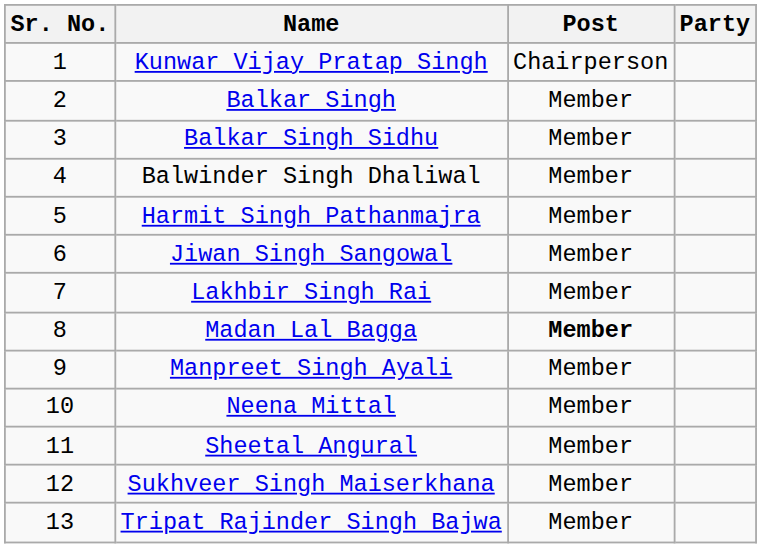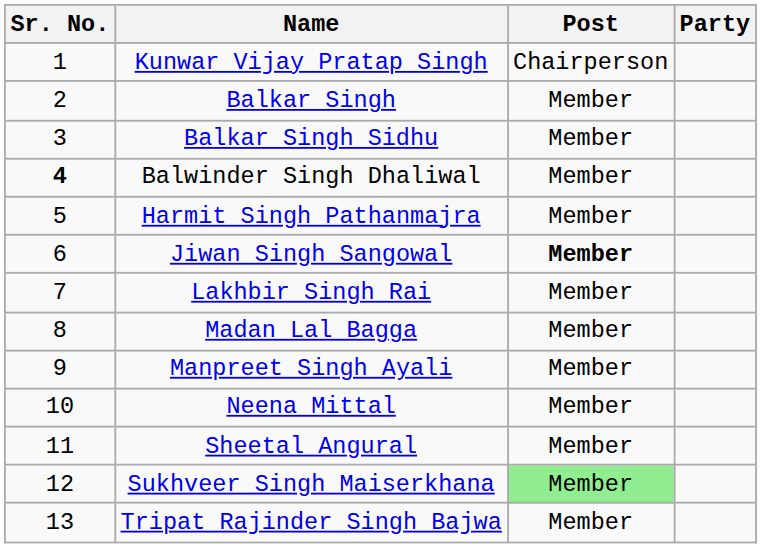(60, 177) normal -> (60, 177) bold
(591, 254) normal -> (591, 254) bold
(591, 331) bold -> (591, 331) normal
(591, 484) no background -> (591, 484) lightgreen background
